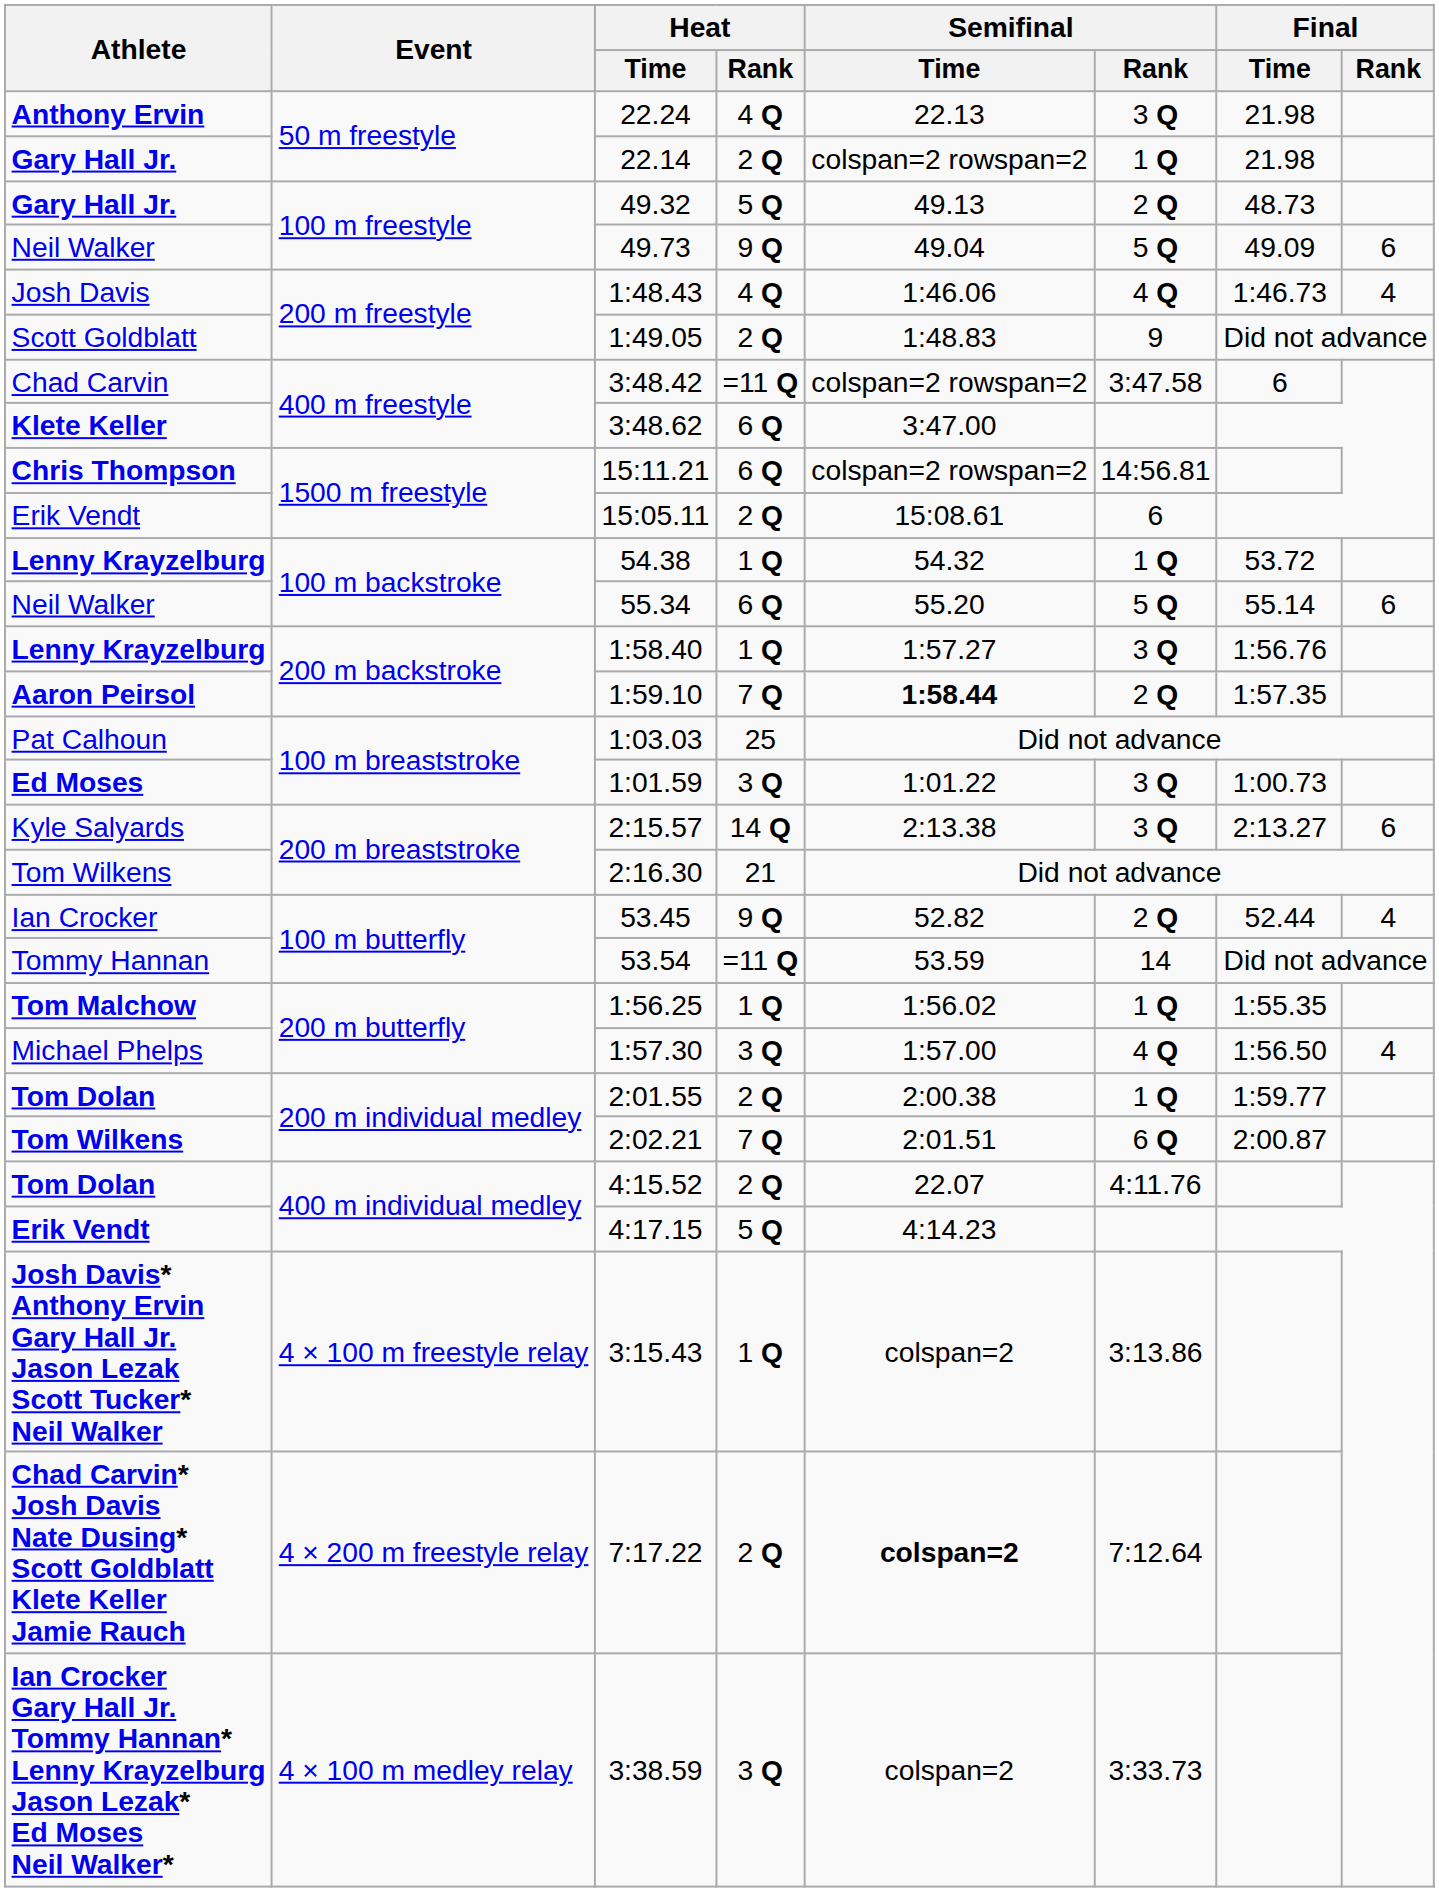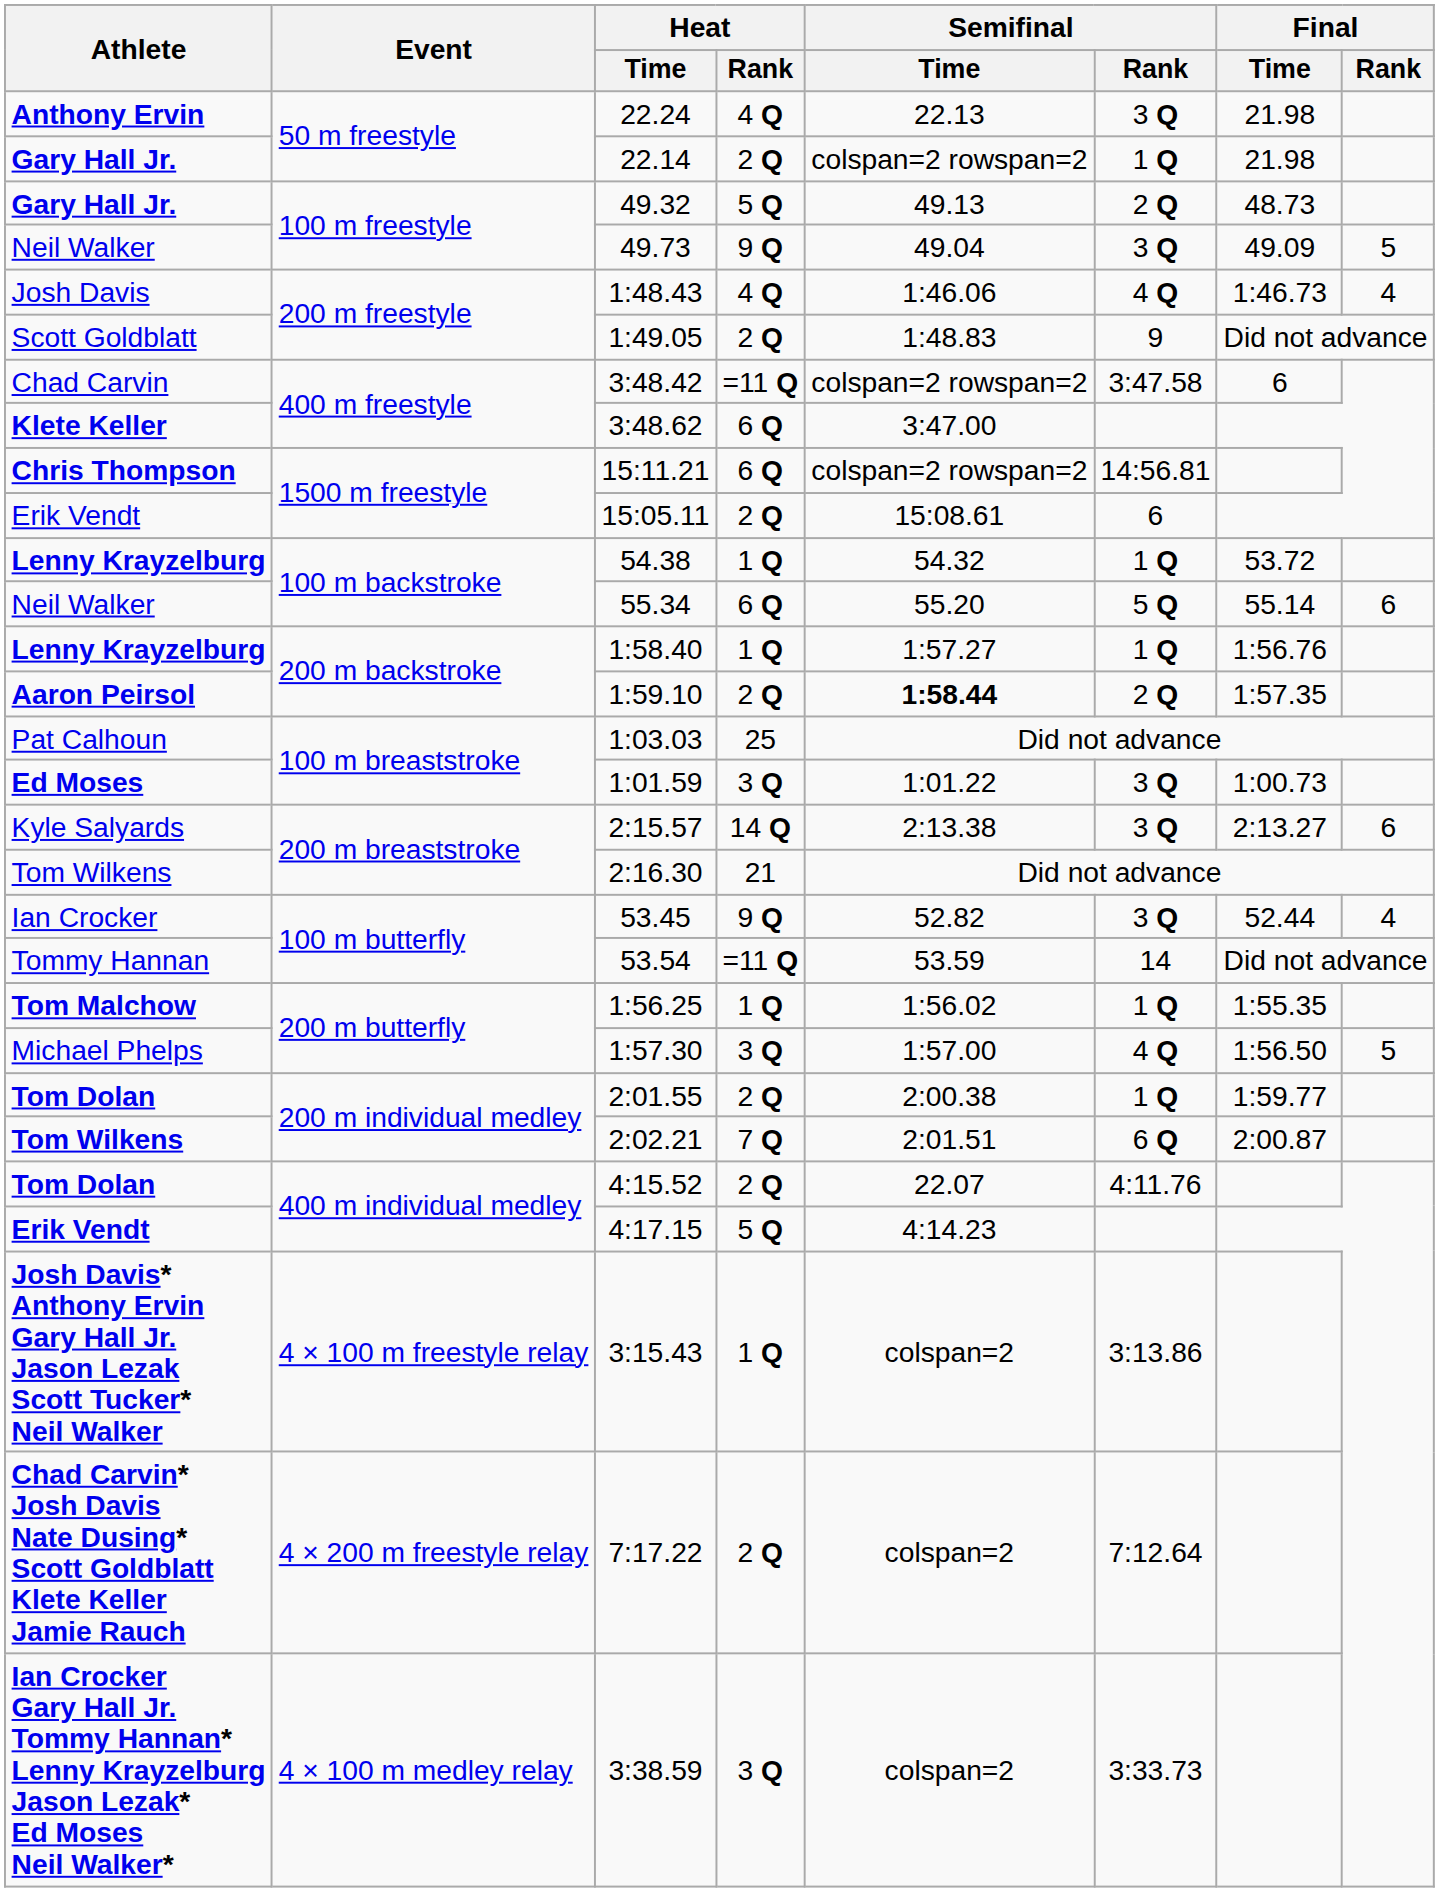(1155, 248) 5 Q -> (1155, 248) 3 Q
(1388, 248) 6 -> (1388, 248) 5
(1155, 649) 3 Q -> (1155, 649) 1 Q
(760, 694) 7 Q -> (760, 694) 2 Q
(1155, 917) 2 Q -> (1155, 917) 3 Q
(1388, 1051) 4 -> (1388, 1051) 5
(949, 1553) bold -> (949, 1553) normal
